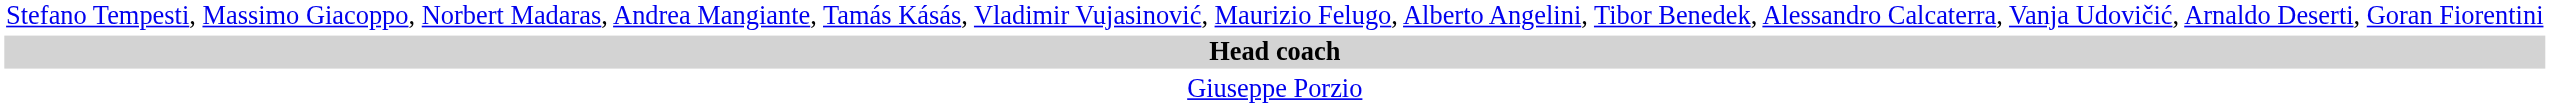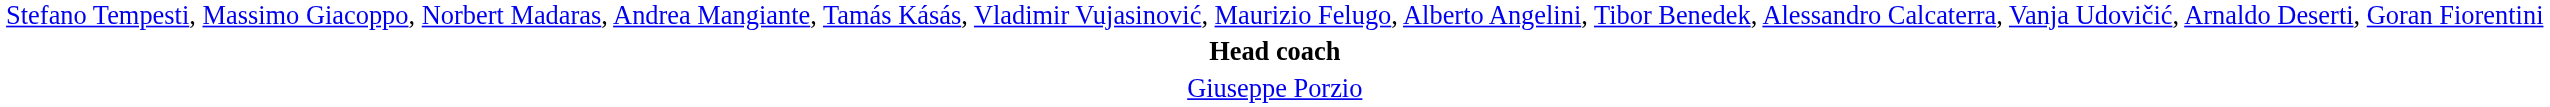(1275, 51) lightgrey background -> (1275, 51) no background
